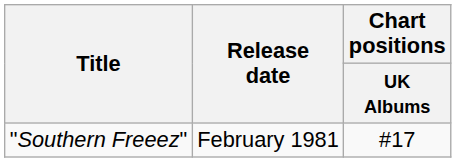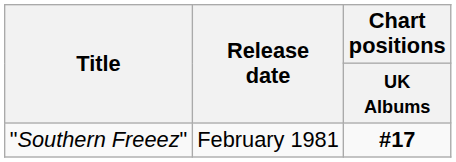(397, 139) normal -> (397, 139) bold
